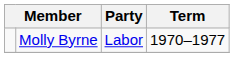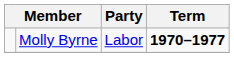(188, 40) normal -> (188, 40) bold
